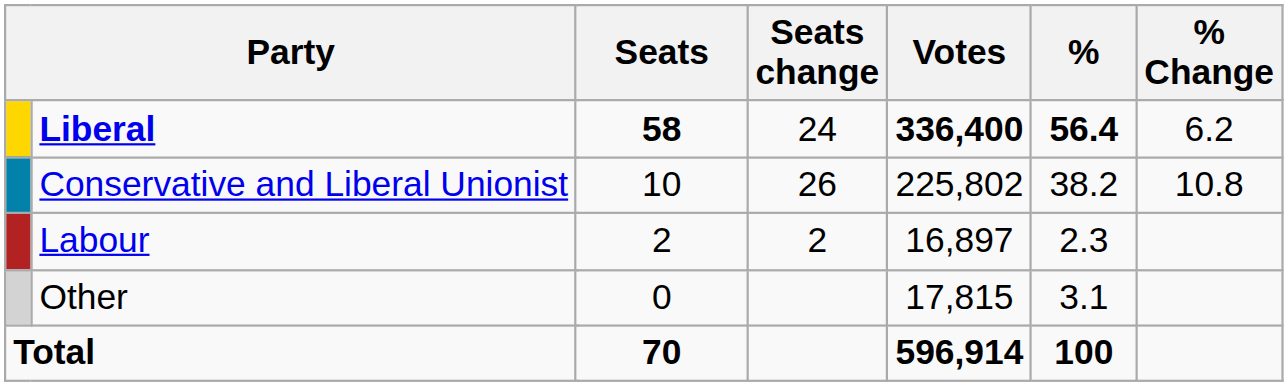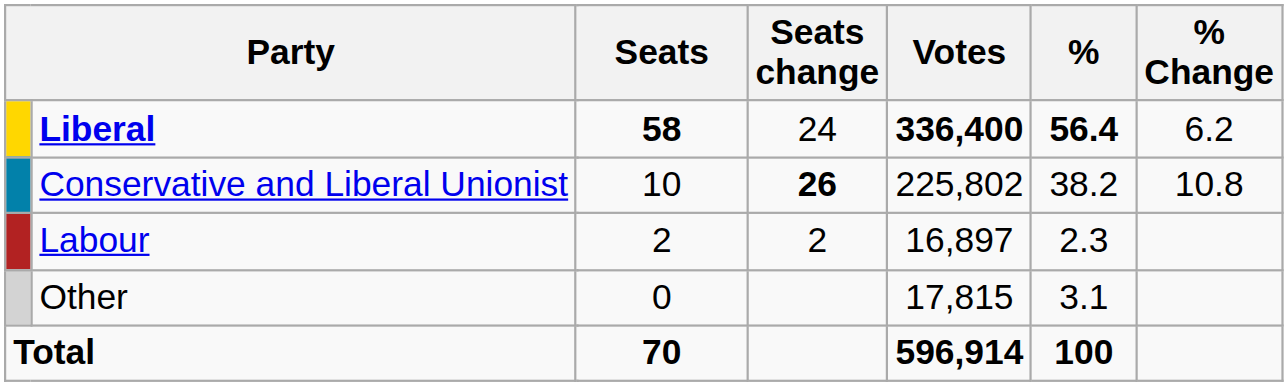(817, 184) normal -> (817, 184) bold
